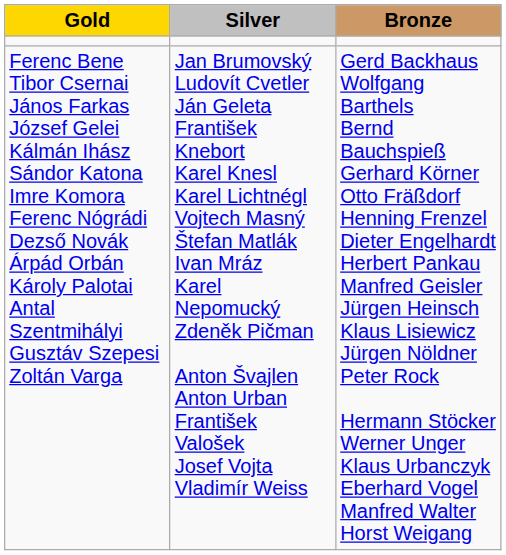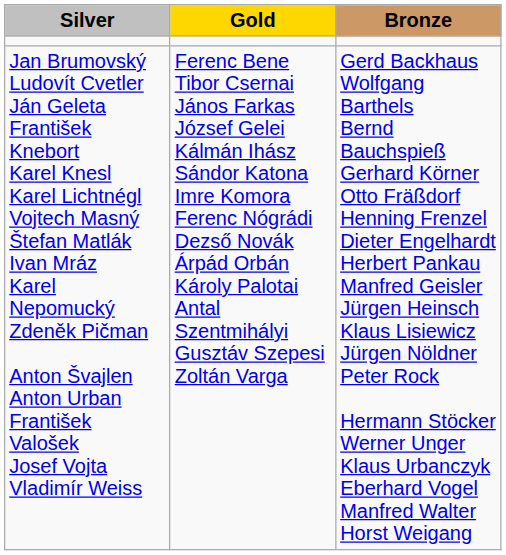columns swapped: (87, 20) <-> (253, 20)
